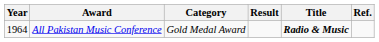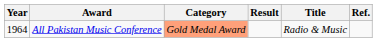(206, 29) no background -> (206, 29) lightsalmon background
(316, 29) bold -> (315, 29) normal
